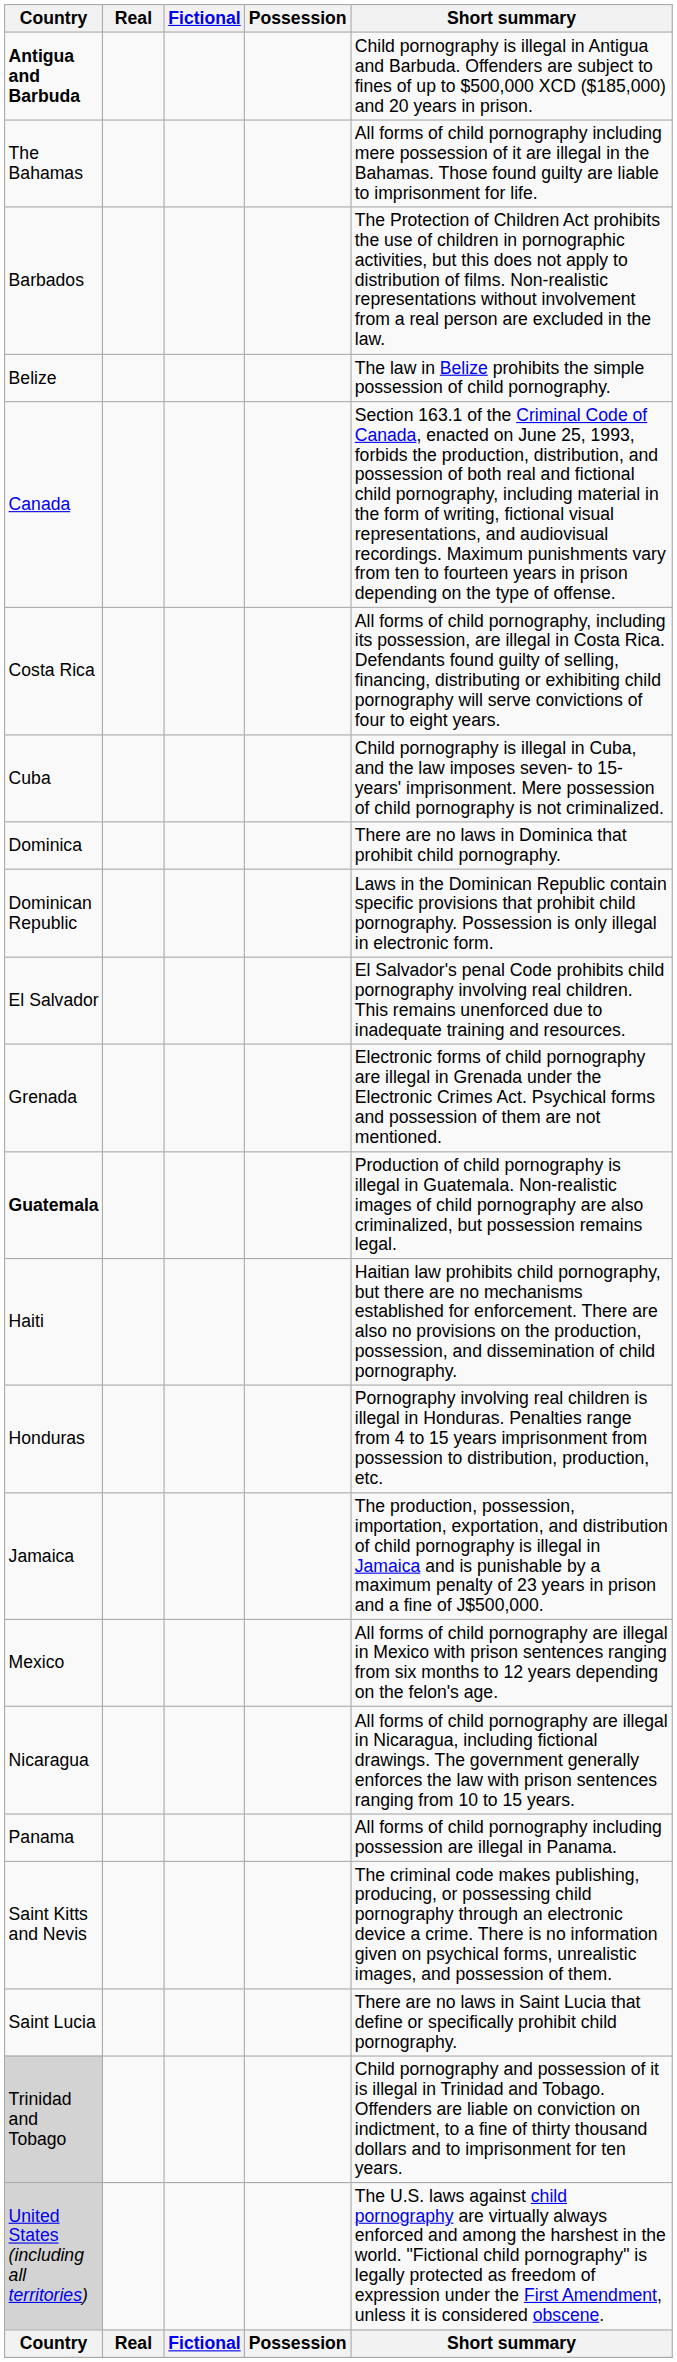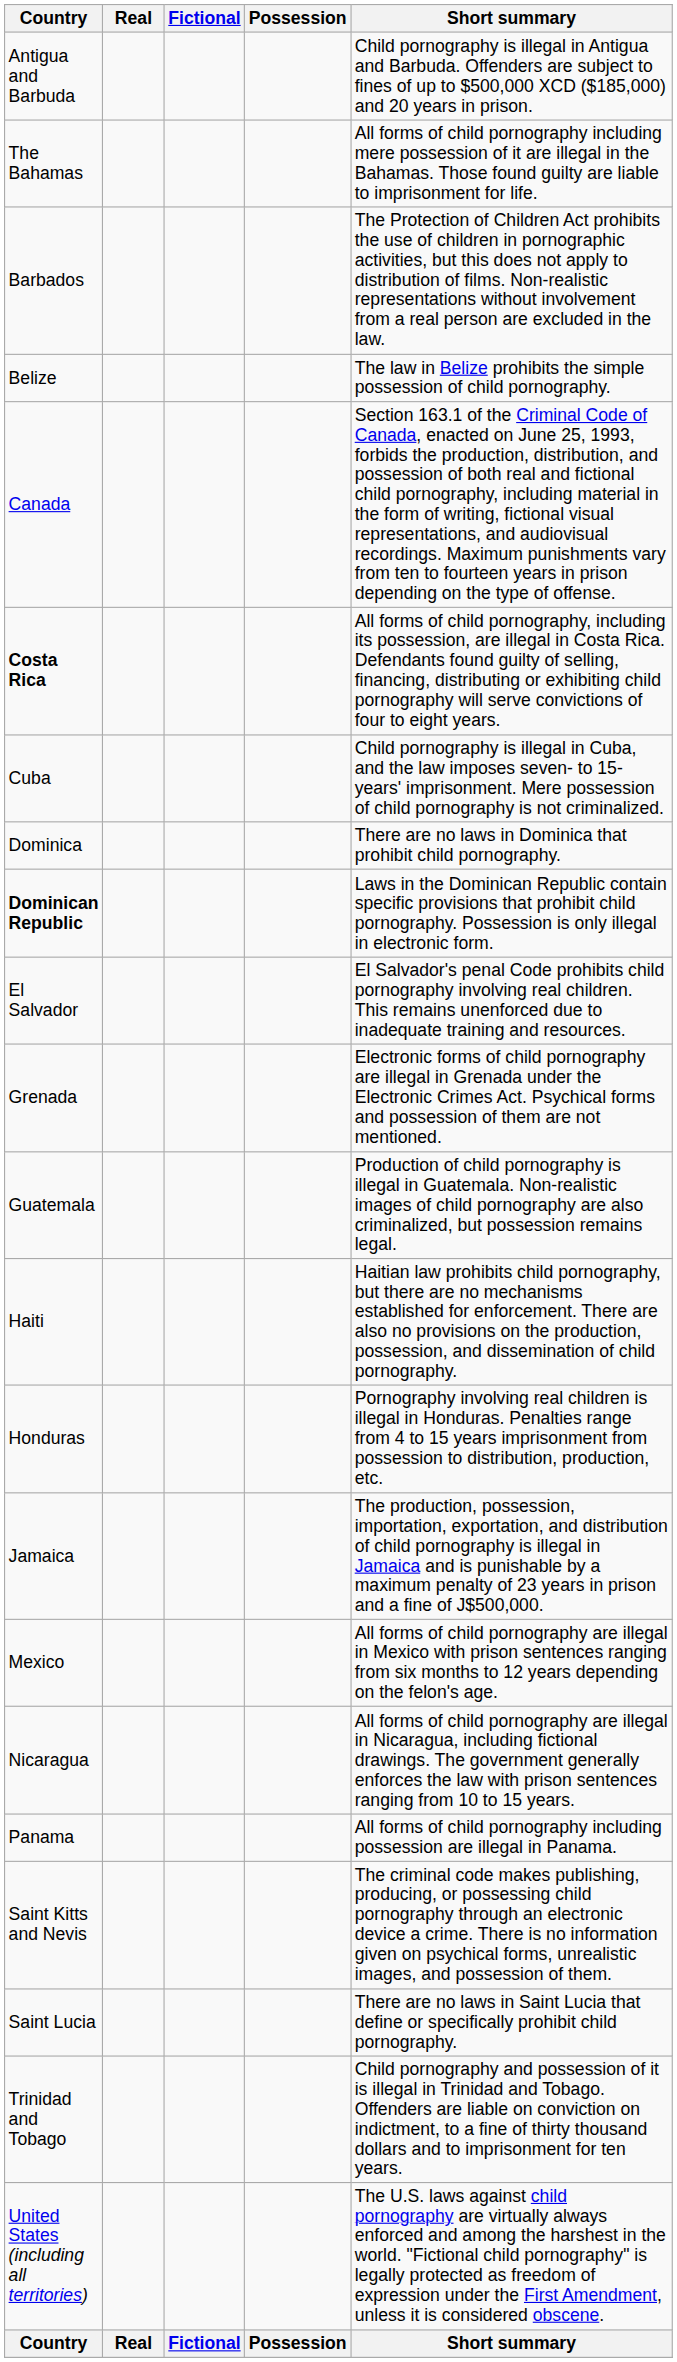(44, 76) bold -> (42, 76) normal
(52, 671) normal -> (33, 671) bold
(50, 913) normal -> (54, 913) bold
(54, 1204) bold -> (52, 1204) normal
(40, 2119) lightgrey background -> (40, 2119) no background
(48, 2256) lightgrey background -> (48, 2256) no background
